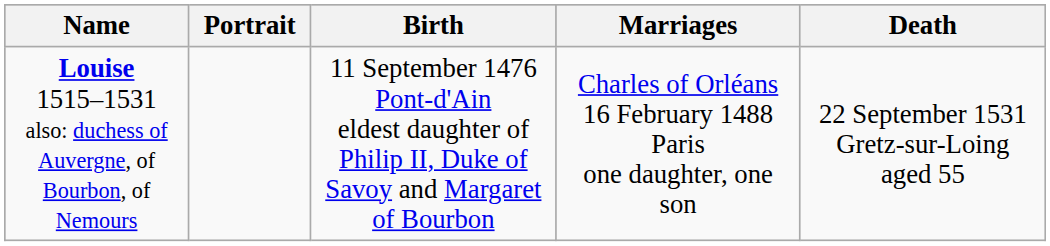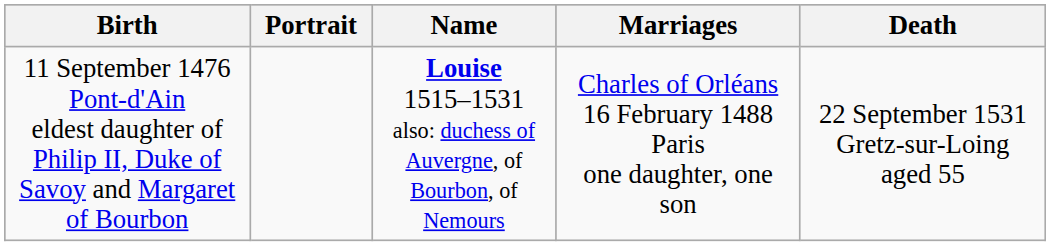columns swapped: (97, 25) <-> (433, 25)
